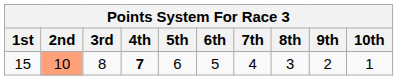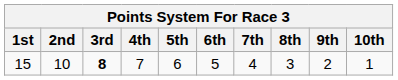(62, 64) lightsalmon background -> (62, 64) no background
(102, 64) normal -> (102, 64) bold
(140, 64) bold -> (140, 64) normal
